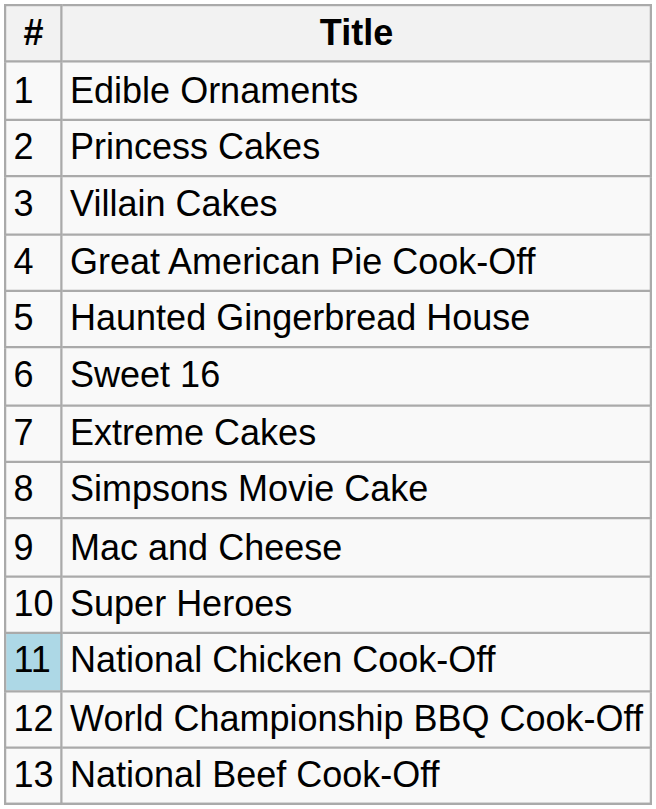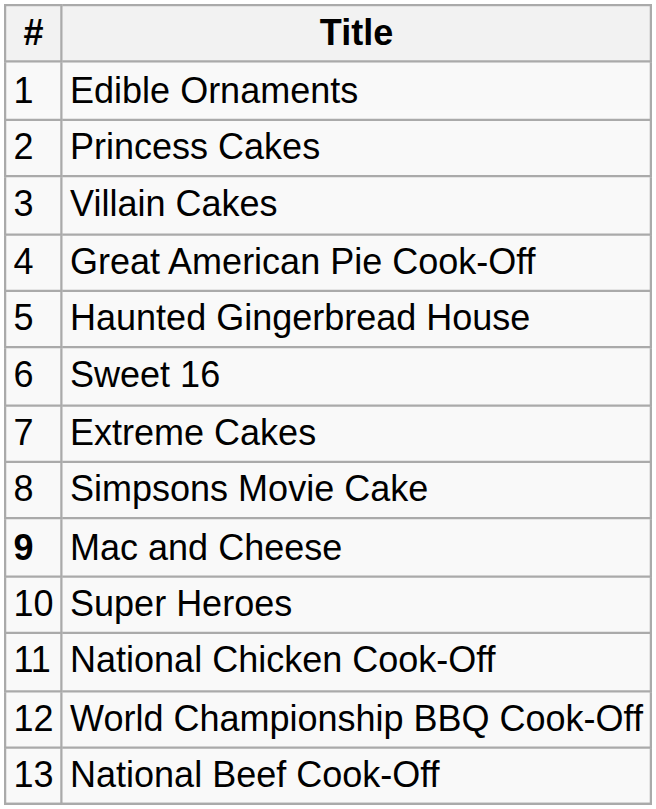(23, 546) normal -> (23, 546) bold
(32, 661) lightblue background -> (32, 661) no background
